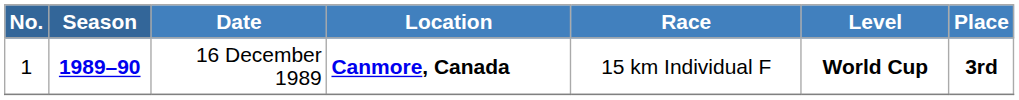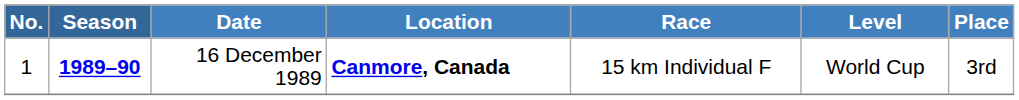(875, 66) bold -> (875, 66) normal
(982, 66) bold -> (982, 66) normal
